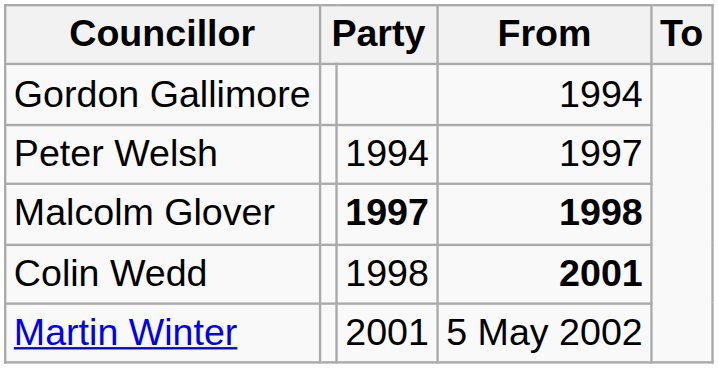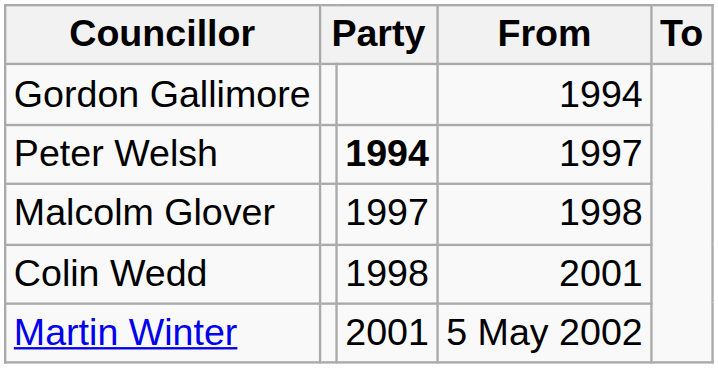(387, 153) normal -> (387, 153) bold
(387, 213) bold -> (387, 213) normal
(601, 213) bold -> (601, 213) normal
(601, 272) bold -> (601, 272) normal
